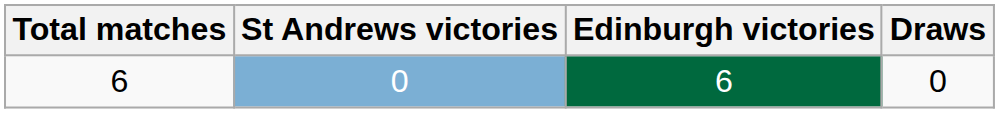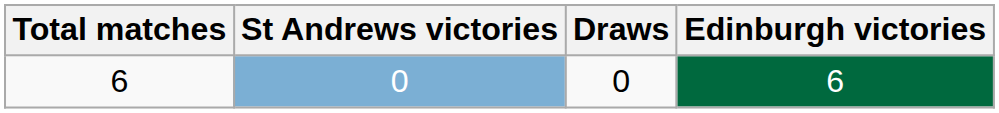columns swapped: (724, 30) <-> (938, 30)
